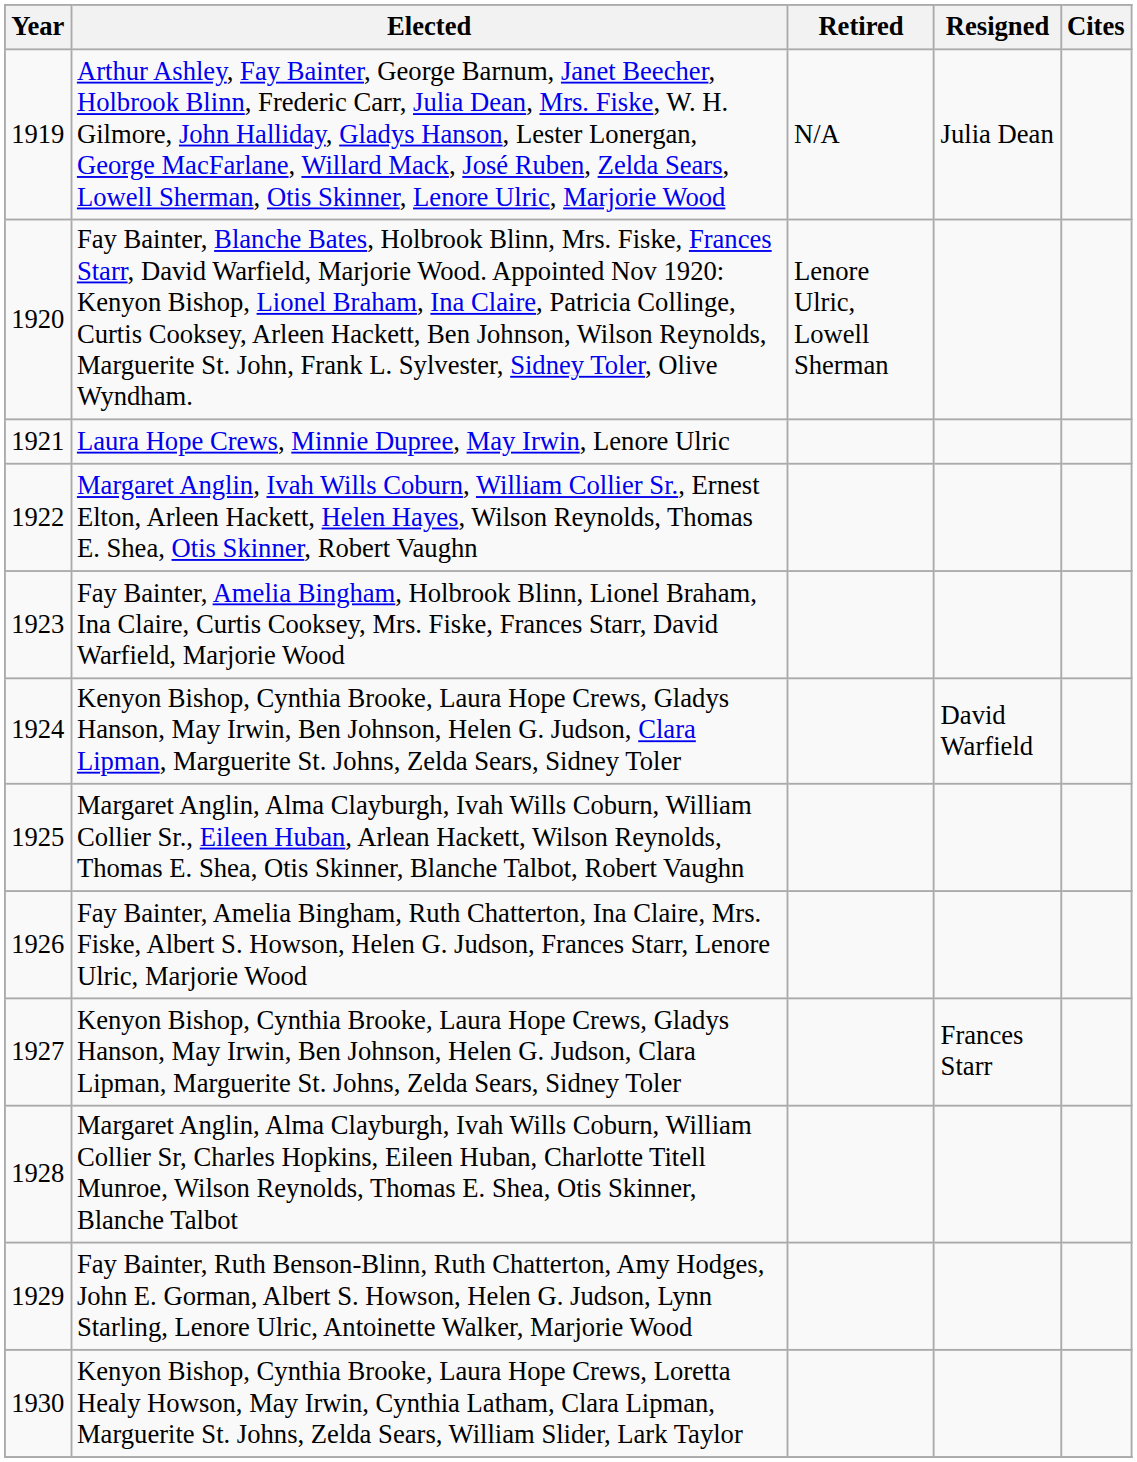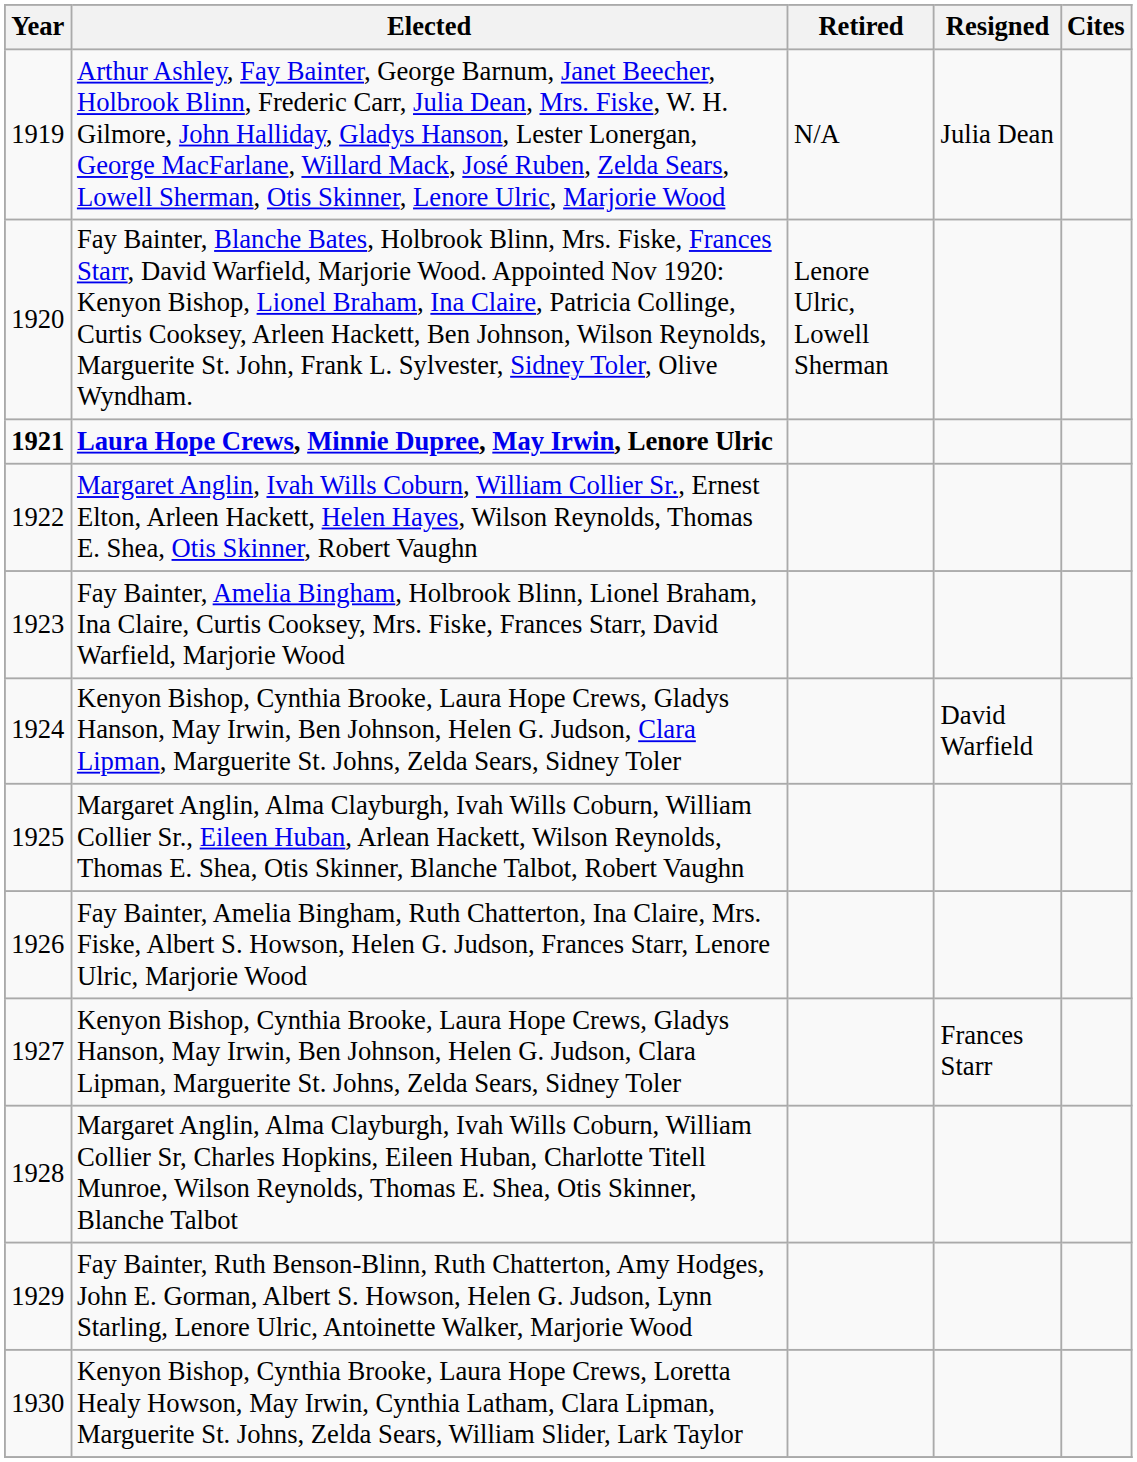(38, 441) normal -> (38, 441) bold
(403, 441) normal -> (425, 441) bold
